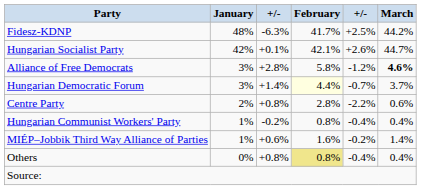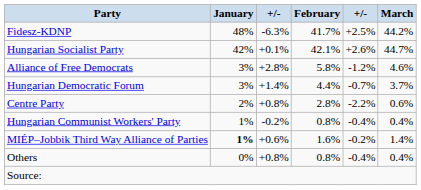(401, 67) bold -> (401, 67) normal
(328, 85) lightyellow background -> (328, 85) no background
(246, 139) normal -> (245, 139) bold
(328, 157) khaki background -> (328, 157) no background
